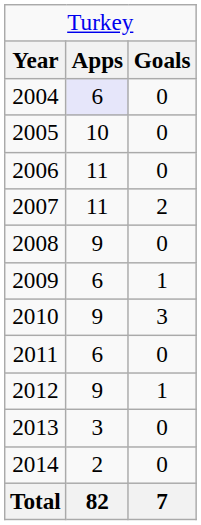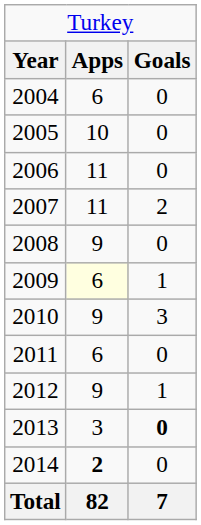(97, 96) lavender background -> (97, 96) no background
(97, 280) no background -> (97, 280) lightyellow background
(162, 427) normal -> (162, 427) bold
(97, 464) normal -> (97, 464) bold
